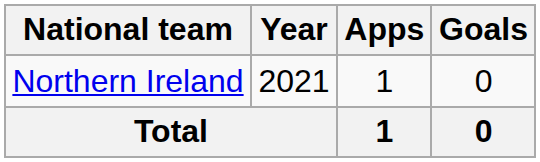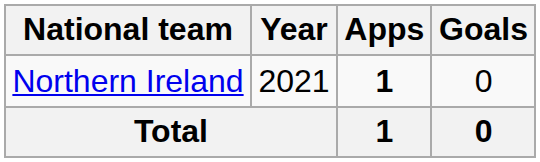(384, 80) normal -> (384, 80) bold
